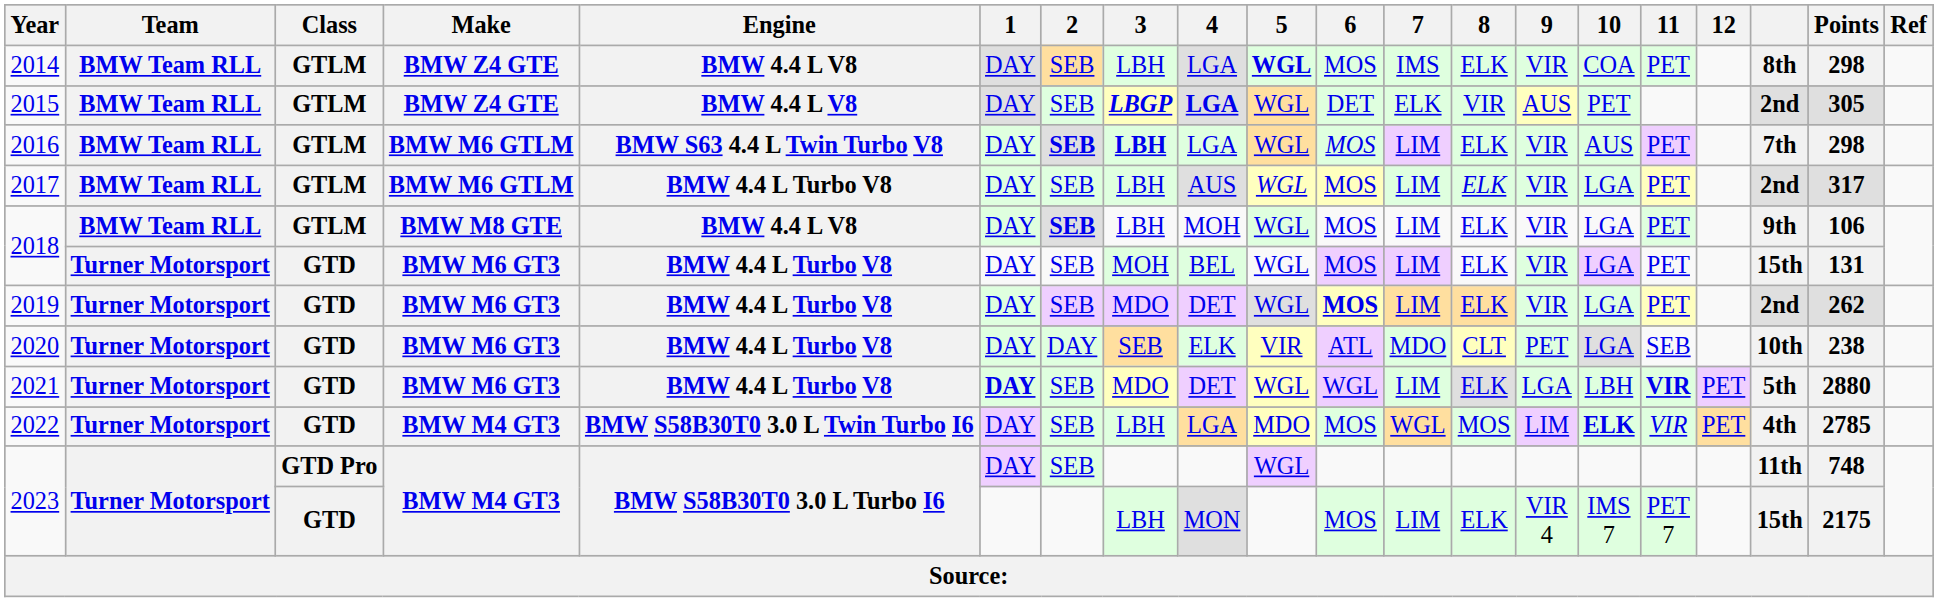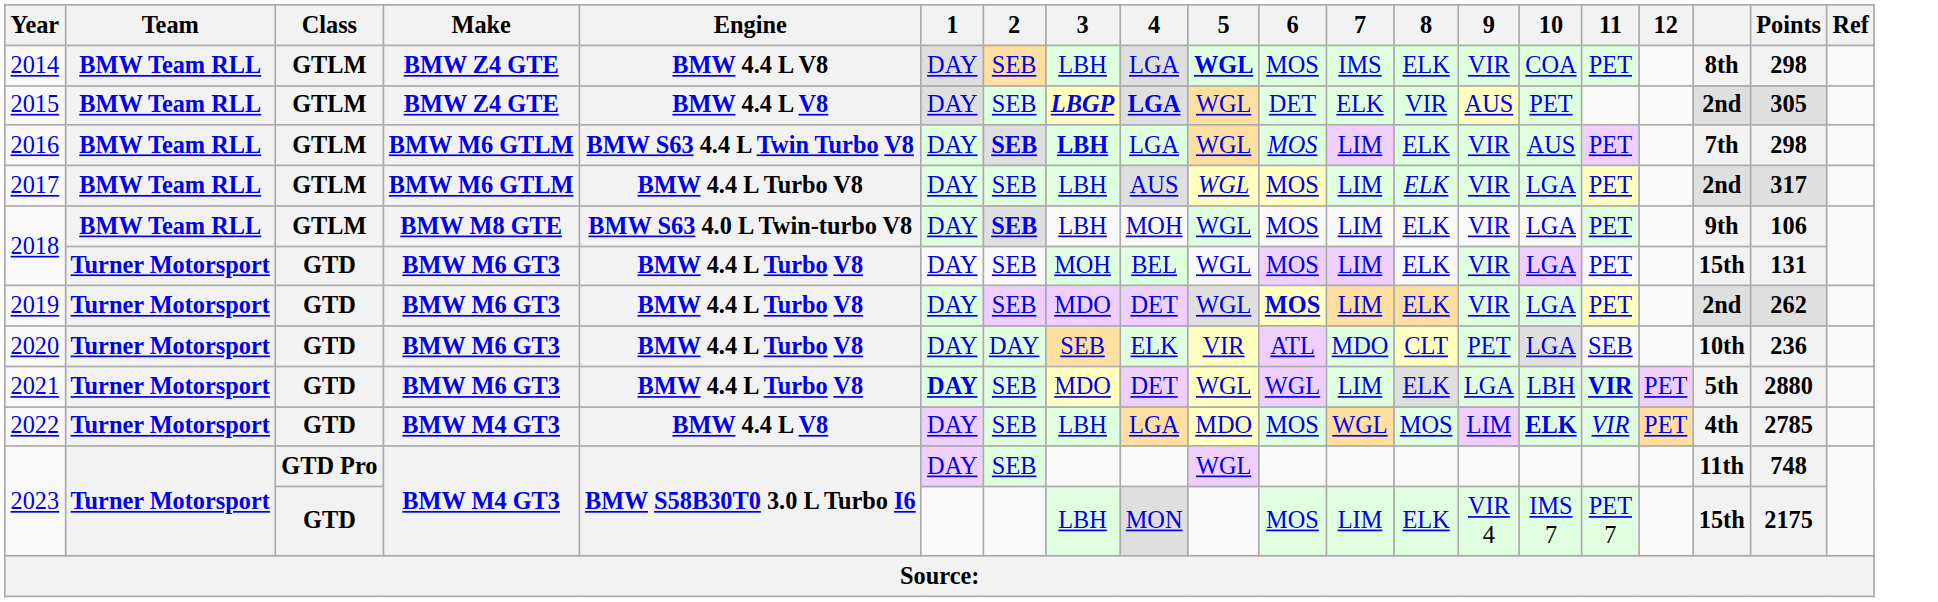(779, 225) BMW 4.4 L V8 -> (750, 225) BMW S63 4.0 L Twin-turbo V8
(1846, 346) 238 -> (1789, 346) 236
(779, 426) BMW S58B30T0 3.0 L Twin Turbo I6 -> (750, 426) BMW 4.4 L V8
